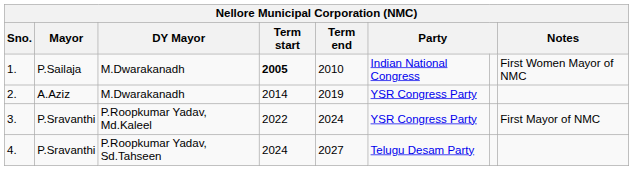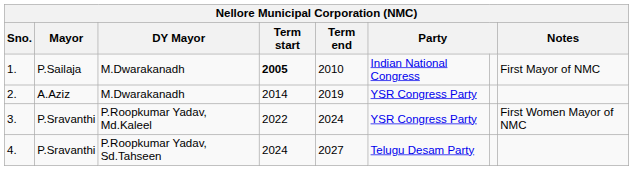(557, 69) First Women Mayor of NMC -> (550, 69) First Mayor of NMC
(550, 119) First Mayor of NMC -> (557, 119) First Women Mayor of NMC
